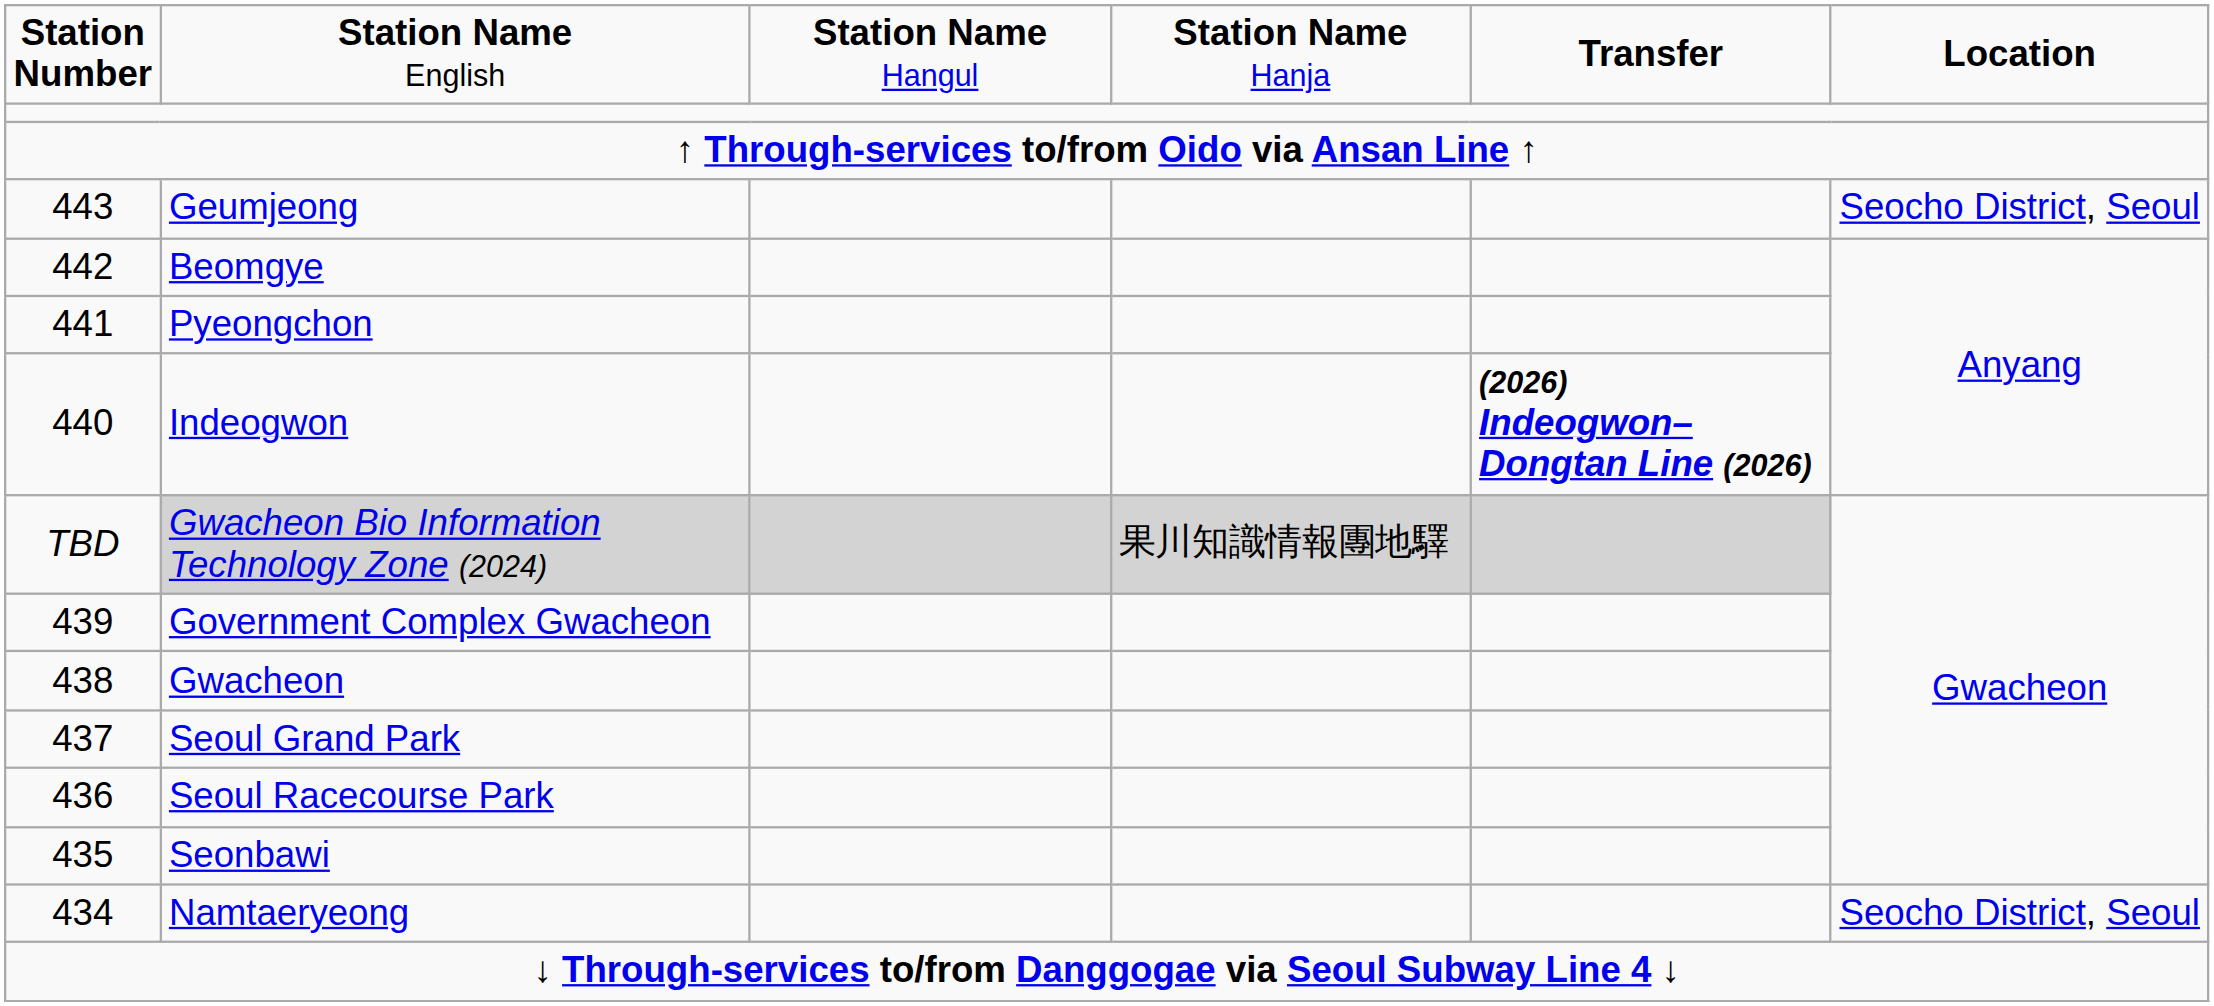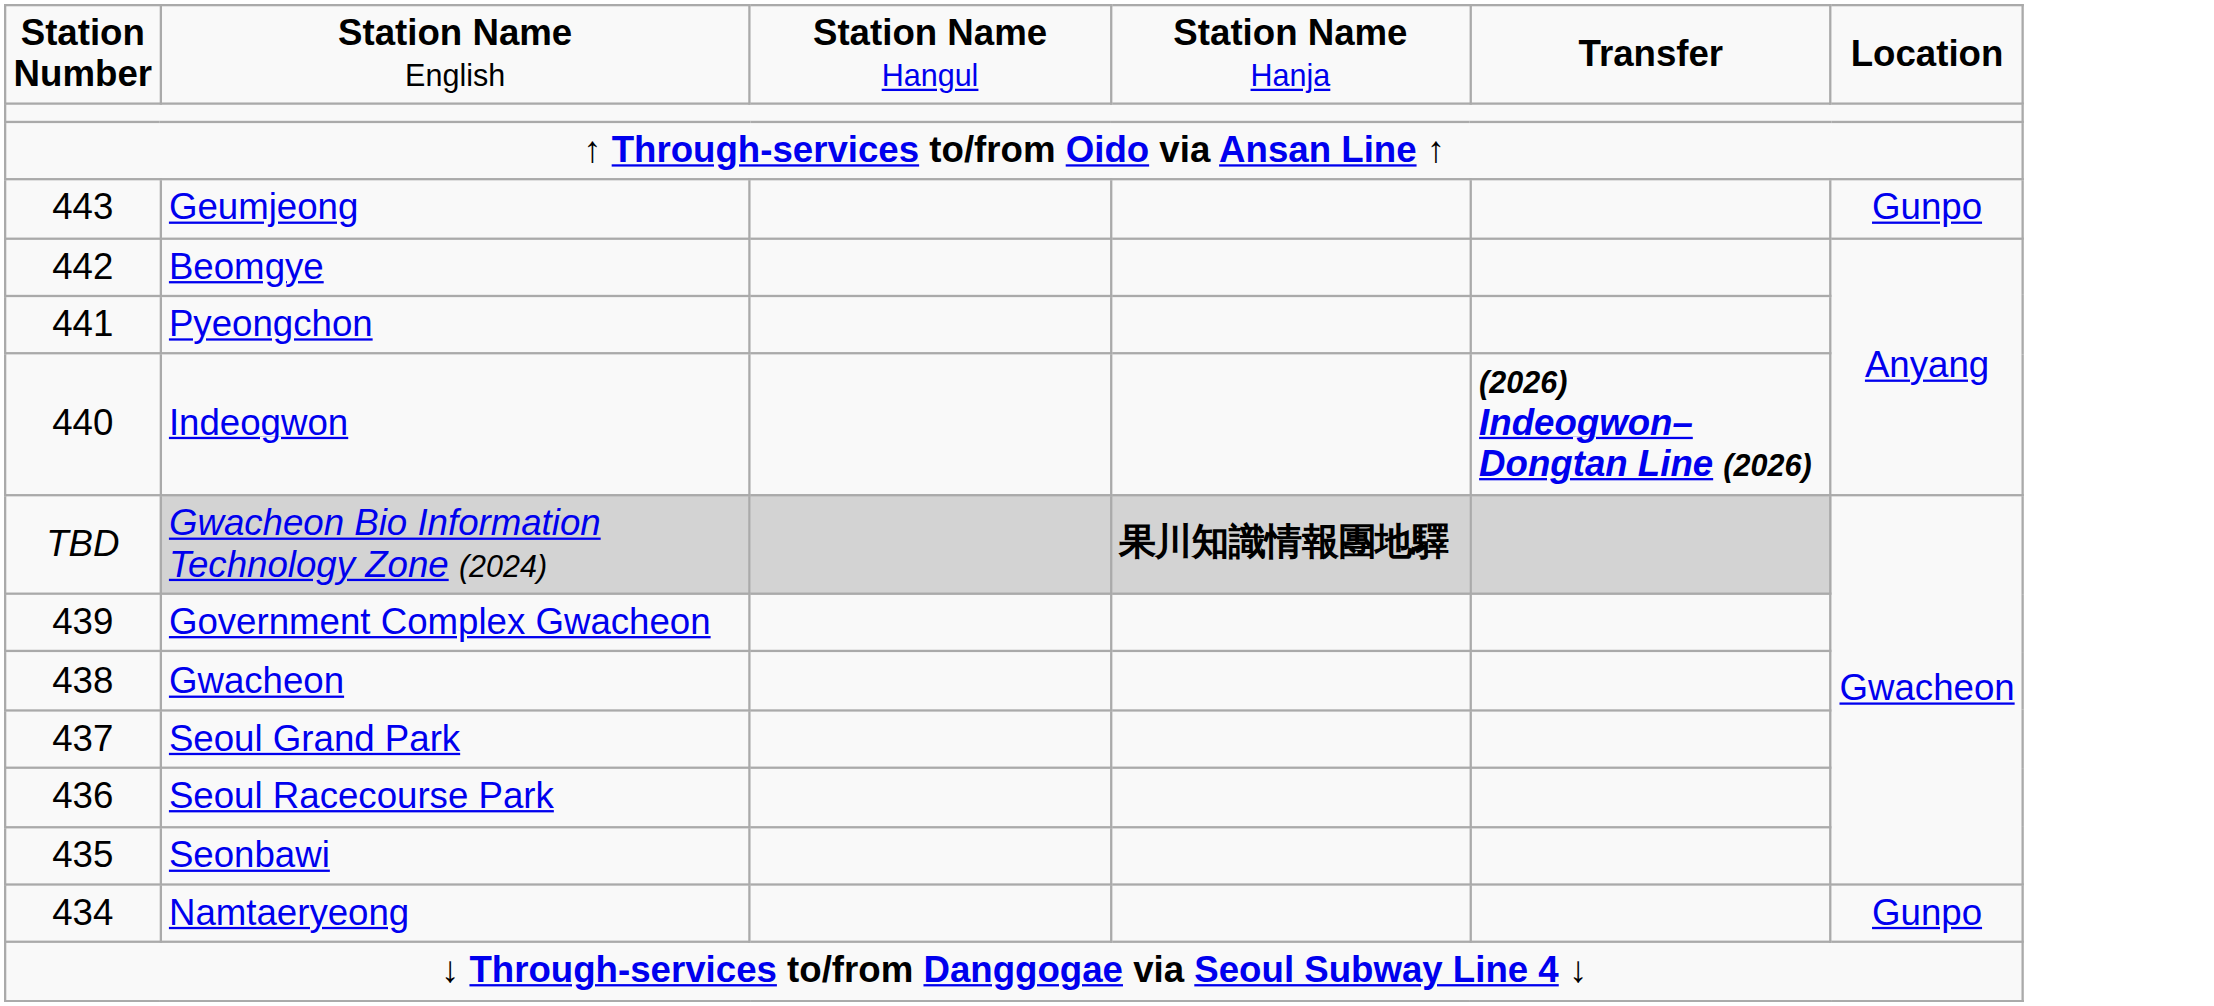(2020, 207) Seocho District, Seoul -> (1927, 207) Gunpo
(1284, 542) normal -> (1284, 542) bold
(2020, 912) Seocho District, Seoul -> (1927, 912) Gunpo
